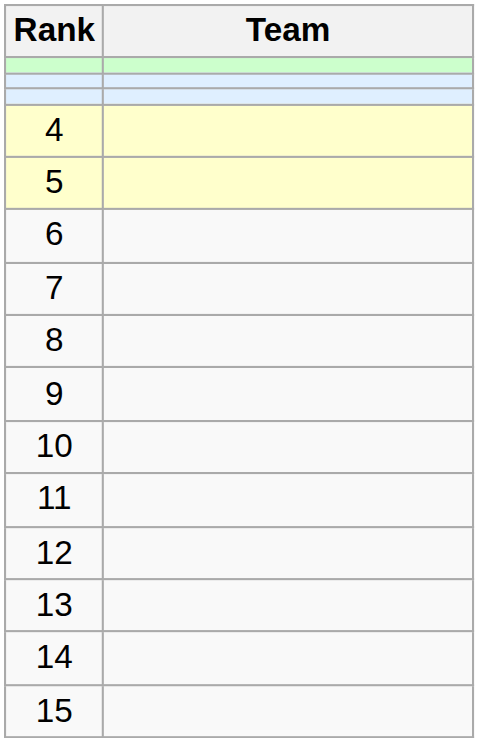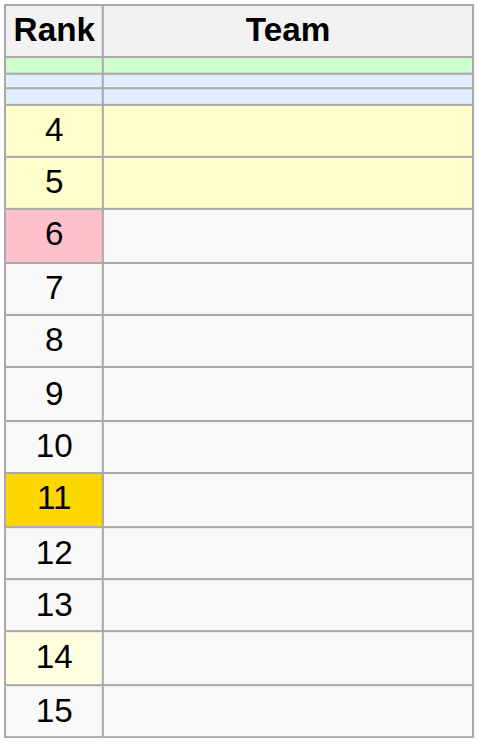(54, 235) no background -> (54, 235) pink background
(54, 499) no background -> (54, 499) gold background
(54, 657) no background -> (54, 657) lightyellow background
